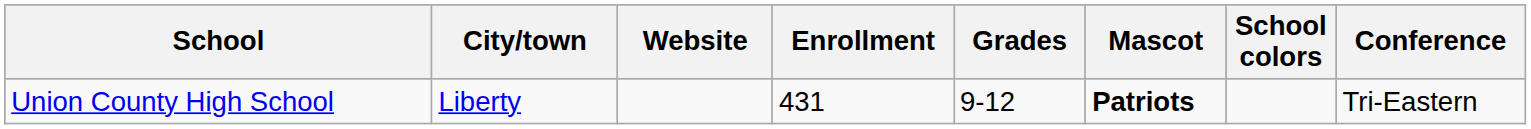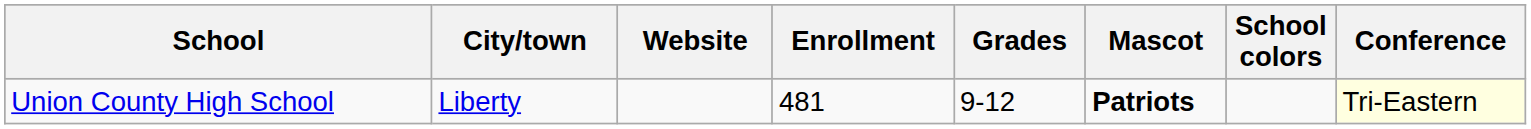(802, 100) 431 -> (802, 100) 481
(1410, 100) no background -> (1410, 100) lightyellow background
